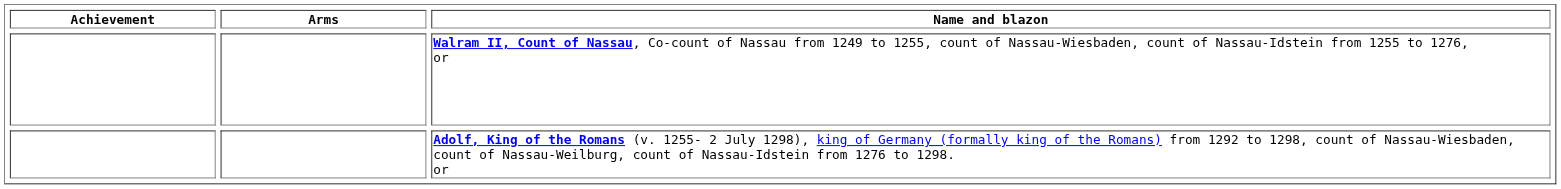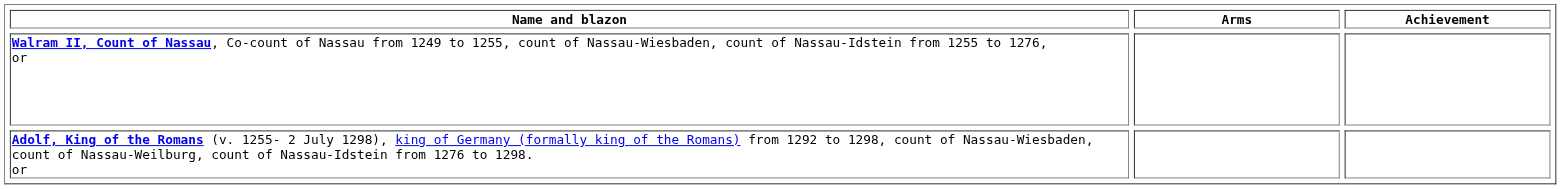columns swapped: (113, 19) <-> (991, 19)
